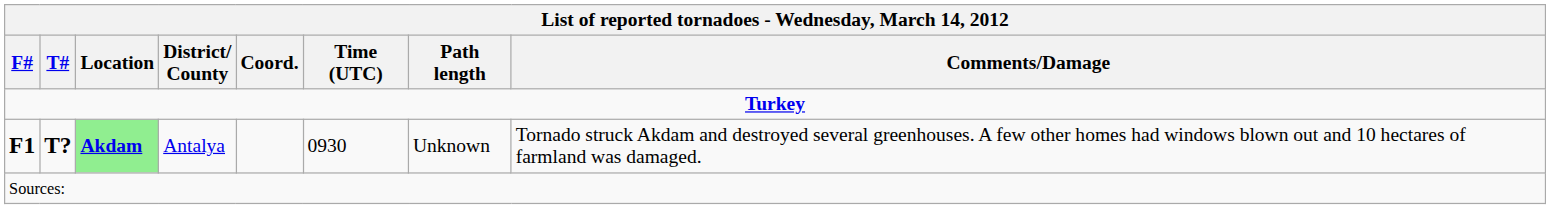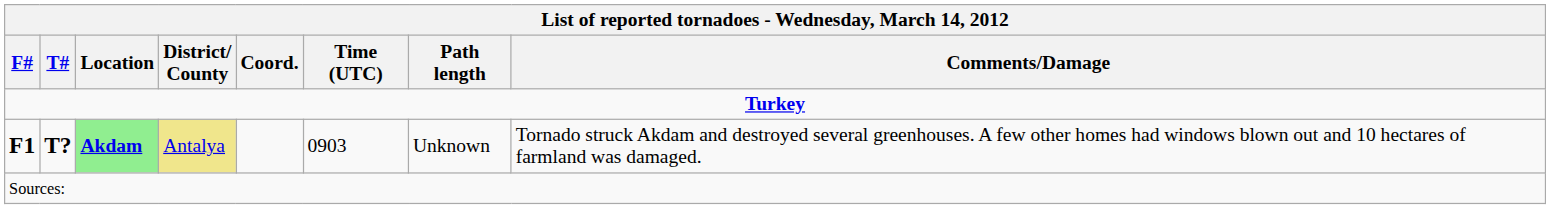(194, 145) no background -> (194, 145) khaki background
(327, 145) 0930 -> (327, 145) 0903
